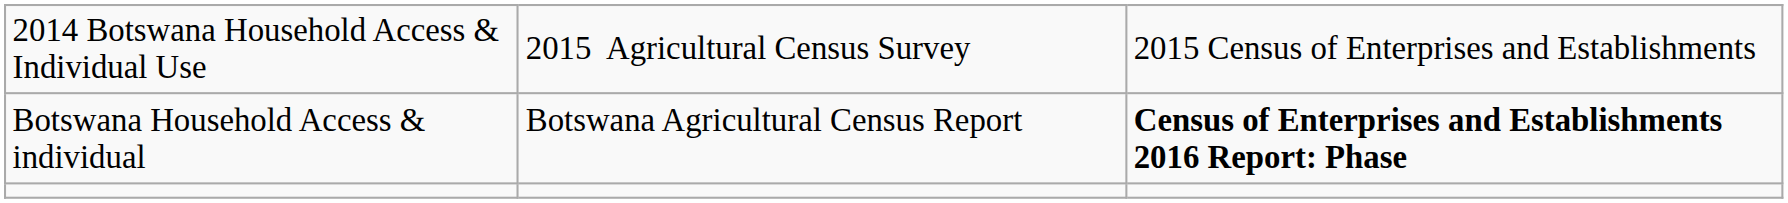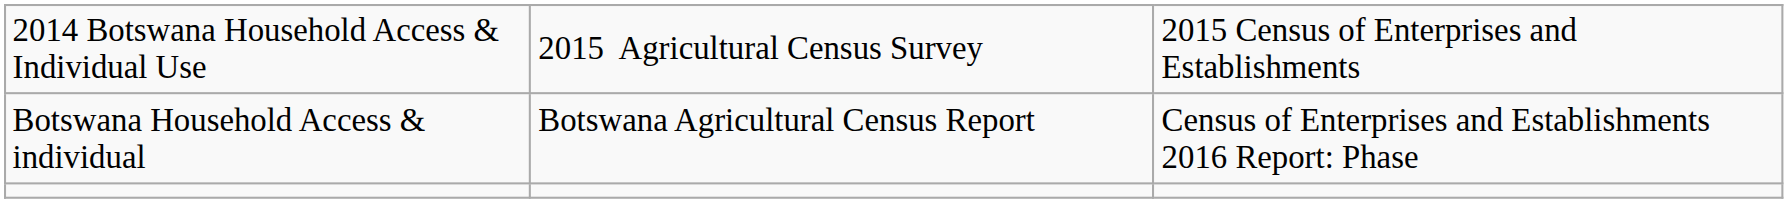(1428, 137) bold -> (1436, 137) normal
